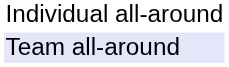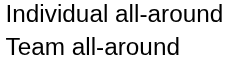(93, 47) lavender background -> (93, 47) no background
